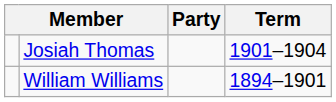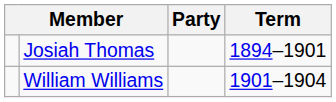(278, 50) 1901–1904 -> (278, 50) 1894–1901
(278, 81) 1894–1901 -> (278, 81) 1901–1904
